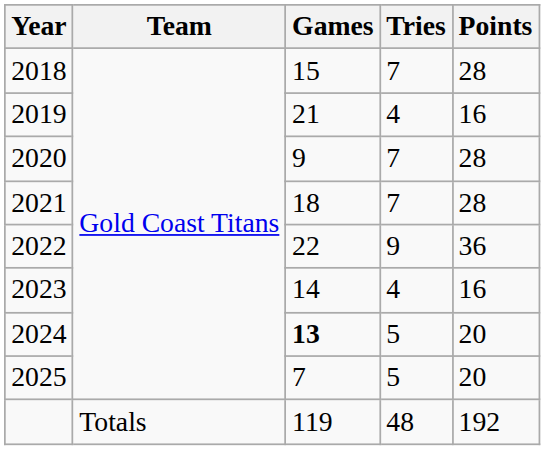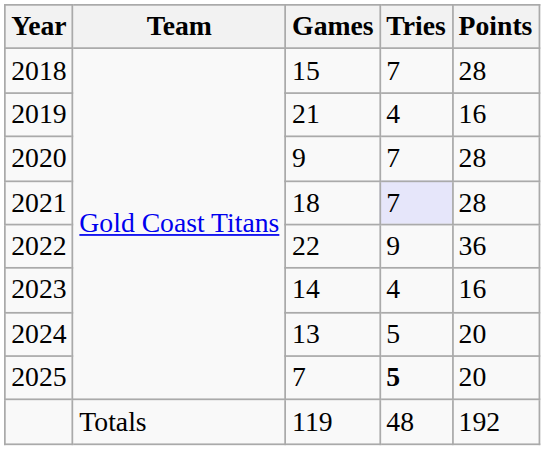(393, 202) no background -> (393, 202) lavender background
(306, 333) bold -> (306, 333) normal
(393, 377) normal -> (393, 377) bold
